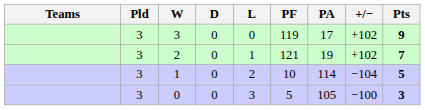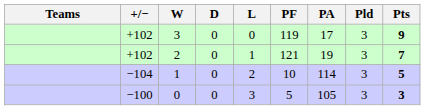columns swapped: (140, 14) <-> (364, 14)
